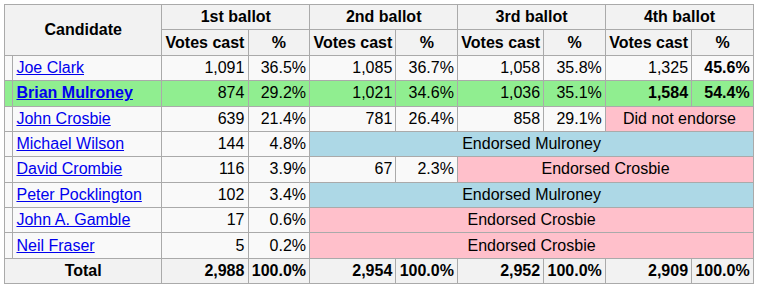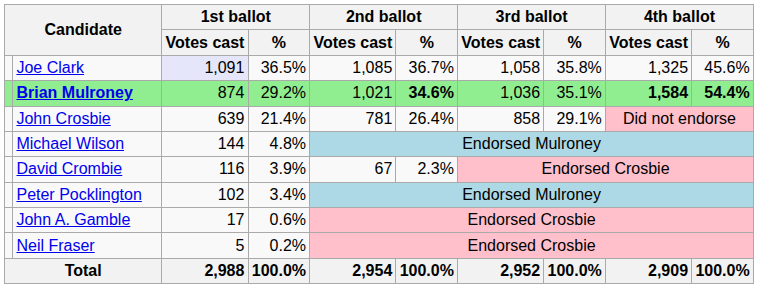(224, 67) no background -> (224, 67) lavender background
(727, 67) bold -> (727, 67) normal
(431, 93) normal -> (431, 93) bold
